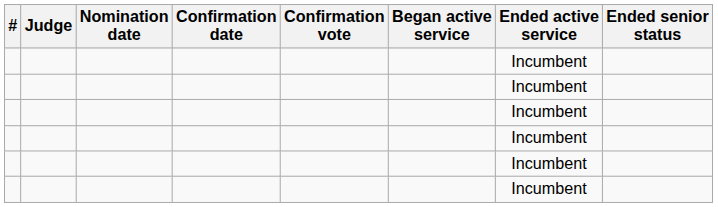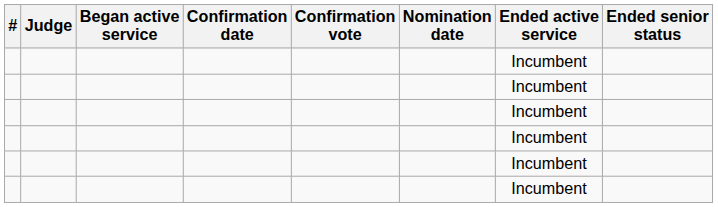columns swapped: (124, 26) <-> (442, 26)
